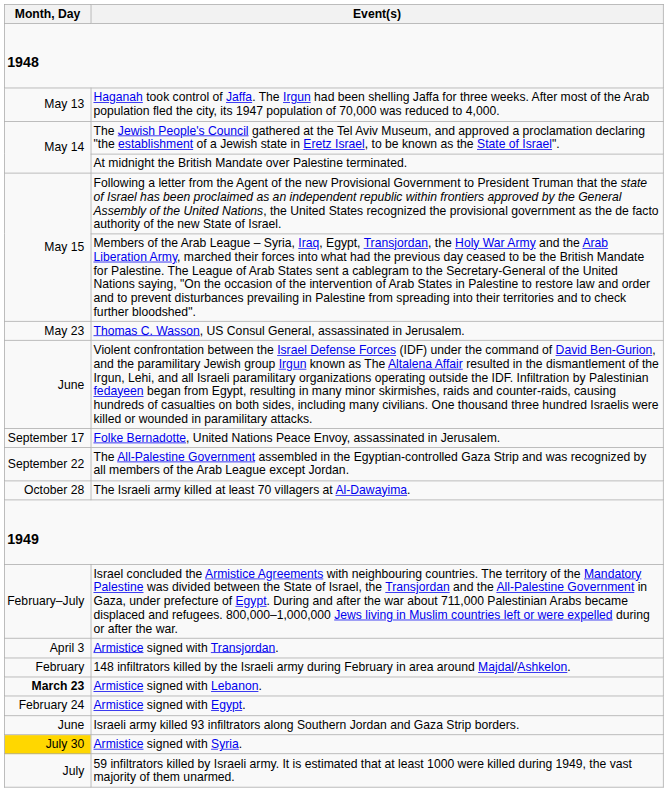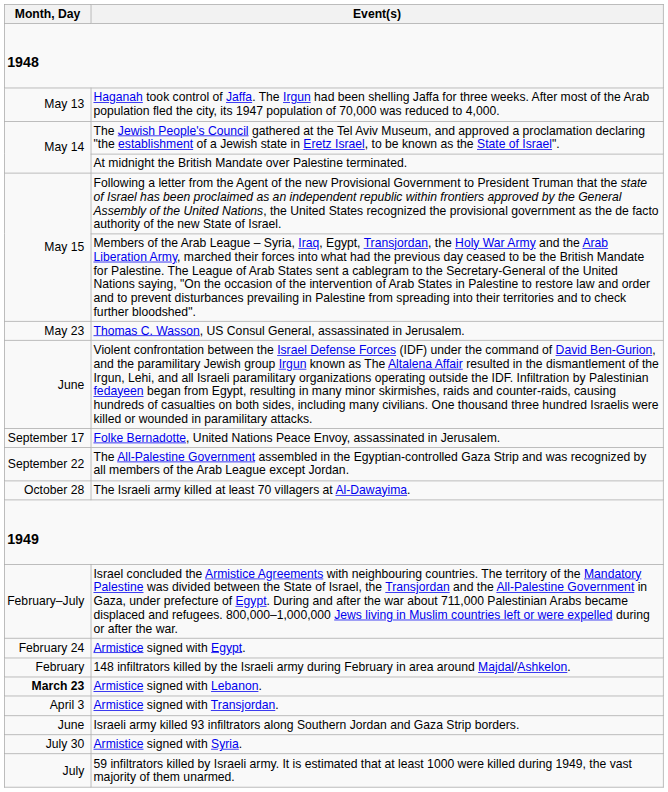rows swapped: (170, 705) <-> (186, 648)
(65, 744) gold background -> (65, 744) no background
